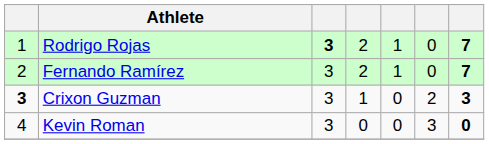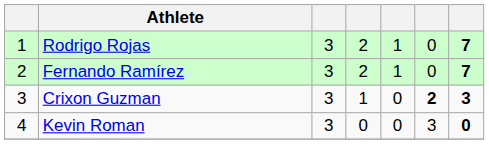(329, 44) bold -> (329, 44) normal
(22, 98) bold -> (22, 98) normal
(432, 98) normal -> (432, 98) bold
